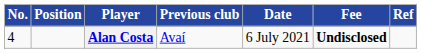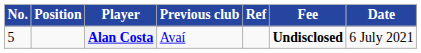columns swapped: (278, 15) <-> (403, 15)
(11, 37) 4 -> (11, 37) 5
